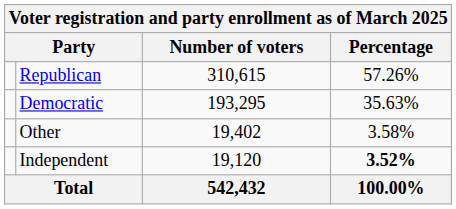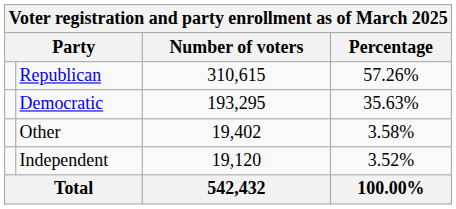(391, 160) bold -> (391, 160) normal
